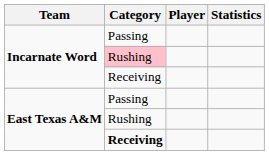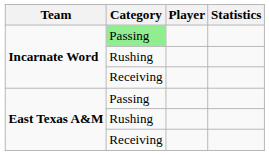(128, 35) no background -> (129, 35) lightgreen background
(130, 56) pink background -> (131, 56) no background
(135, 139) bold -> (136, 139) normal
